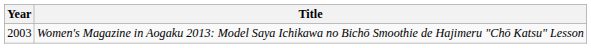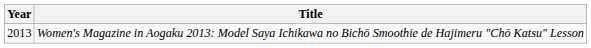(19, 33) 2003 -> (19, 33) 2013
